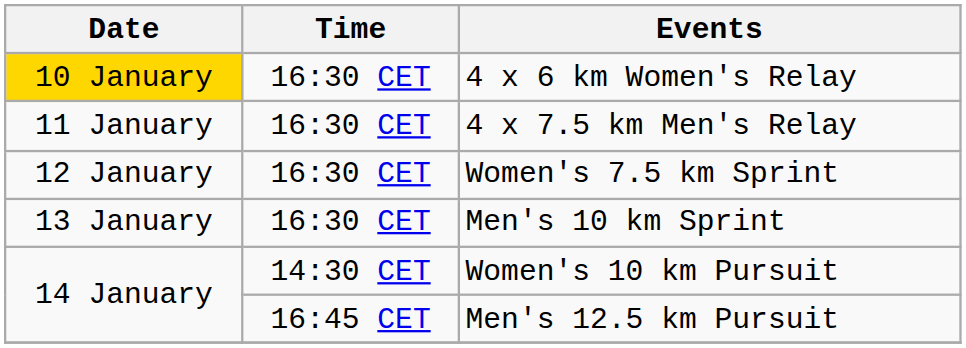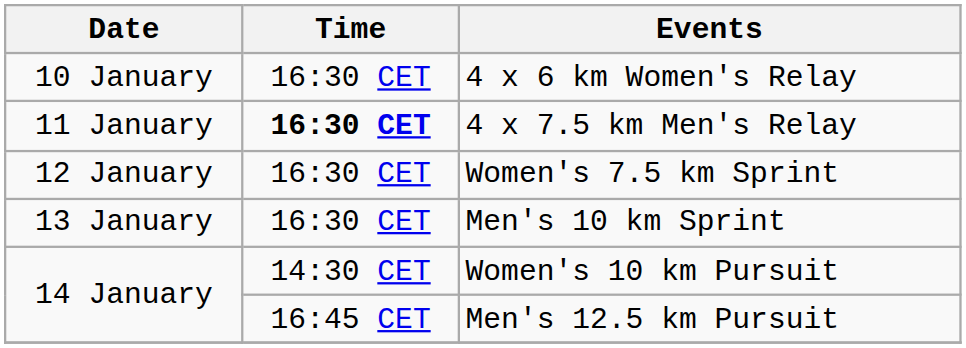(124, 78) gold background -> (124, 78) no background
(351, 126) normal -> (351, 126) bold
